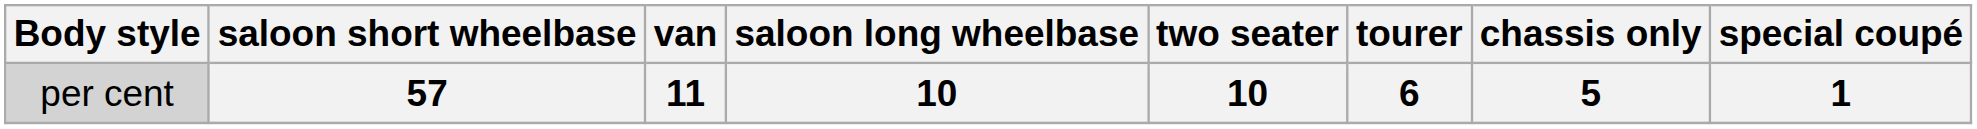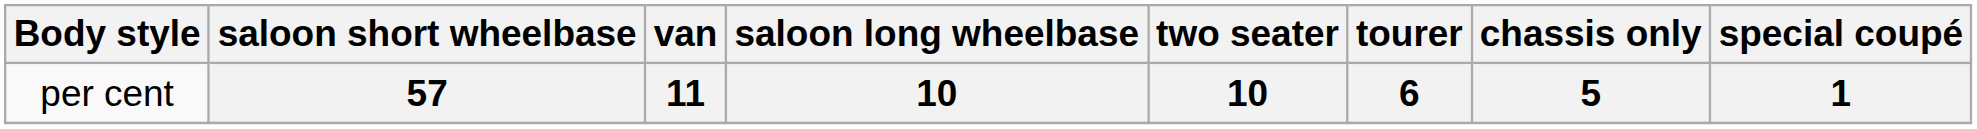(107, 92) lightgrey background -> (107, 92) no background
